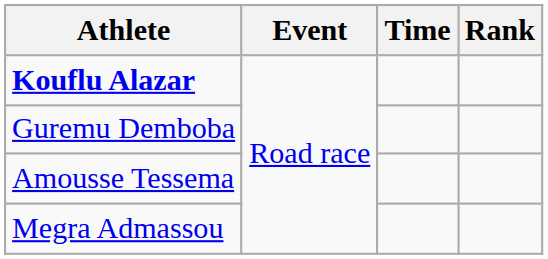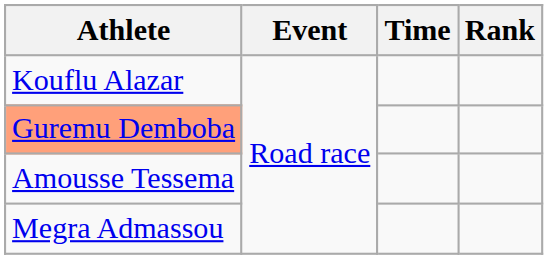(104, 79) bold -> (98, 79) normal
(124, 128) no background -> (124, 128) lightsalmon background
